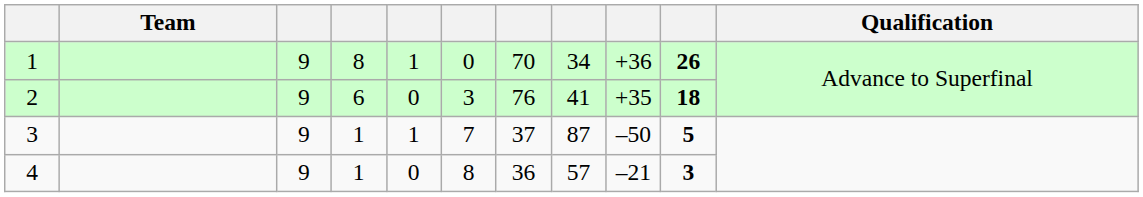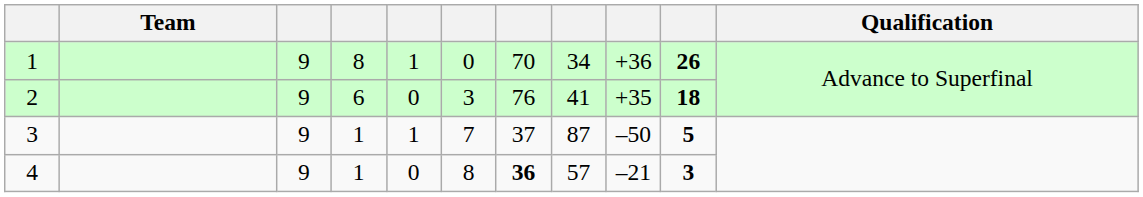(524, 172) normal -> (524, 172) bold
